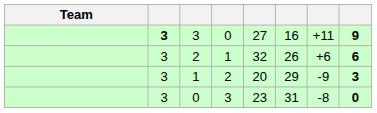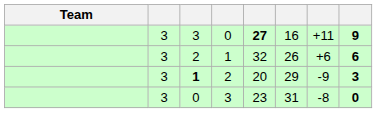(164, 36) bold -> (164, 36) normal
(260, 36) normal -> (260, 36) bold
(196, 77) normal -> (196, 77) bold
